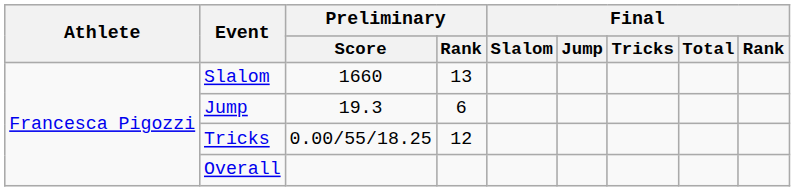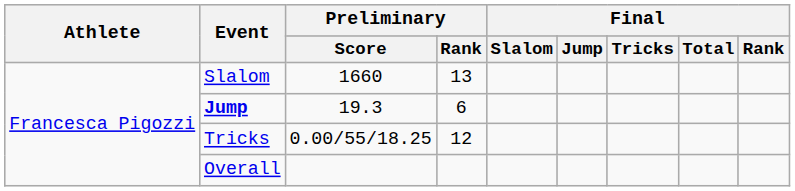(226, 108) normal -> (226, 108) bold
